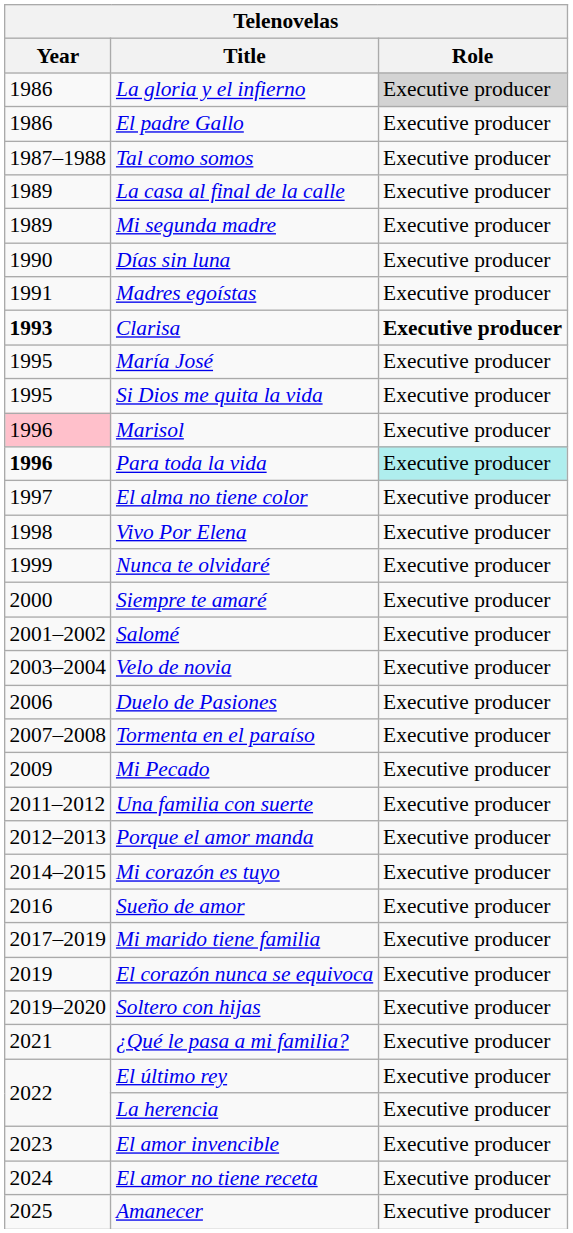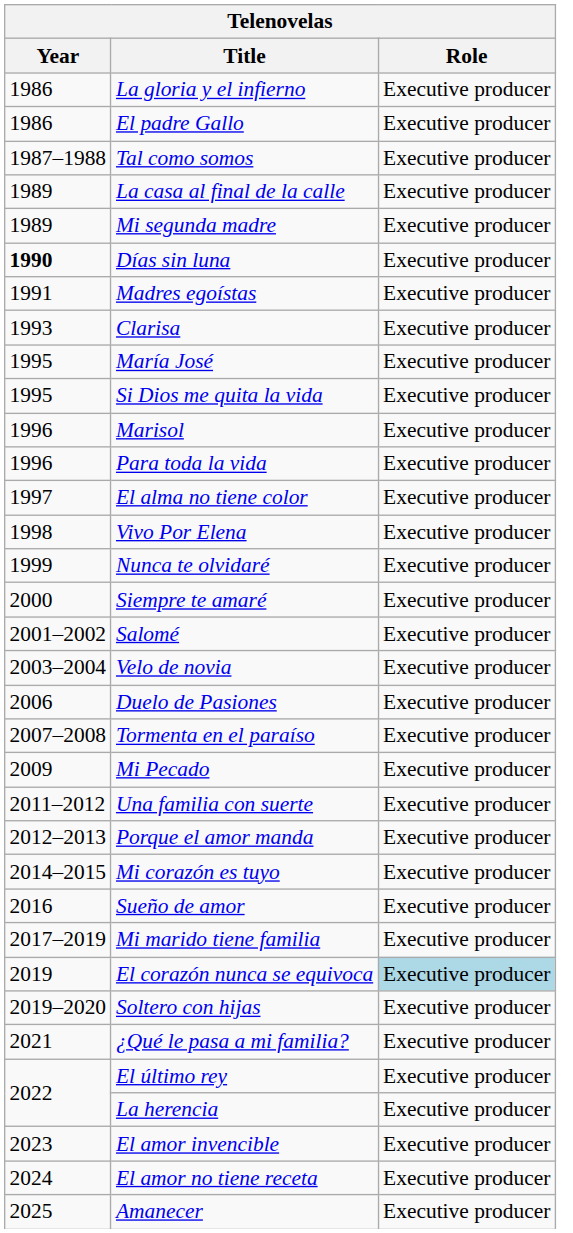(467, 89) lightgrey background -> (467, 89) no background
(31, 259) normal -> (31, 259) bold
(31, 327) bold -> (31, 327) normal
(472, 327) bold -> (467, 327) normal
(31, 429) pink background -> (31, 429) no background
(31, 463) bold -> (31, 463) normal
(467, 463) paleturquoise background -> (467, 463) no background
(467, 973) no background -> (467, 973) lightblue background
